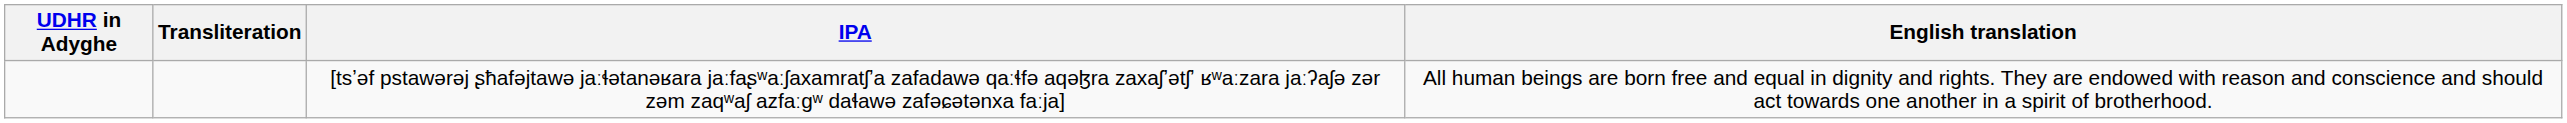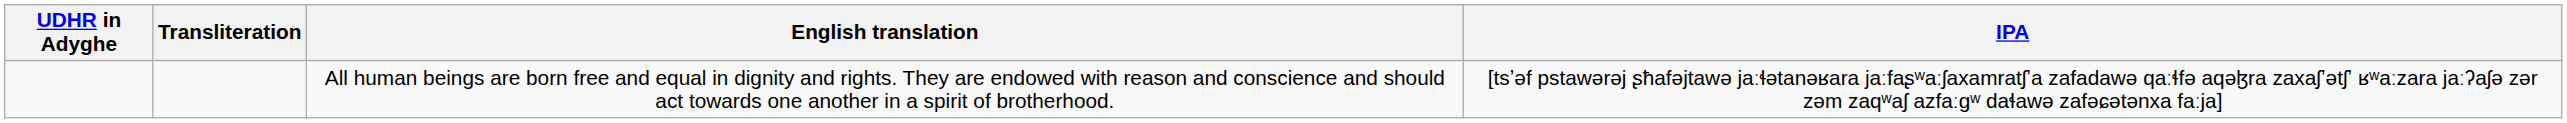columns swapped: (855, 32) <-> (1983, 32)
